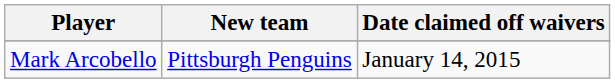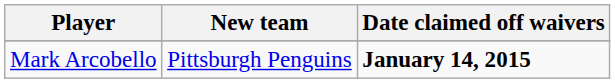(441, 59) normal -> (447, 59) bold
